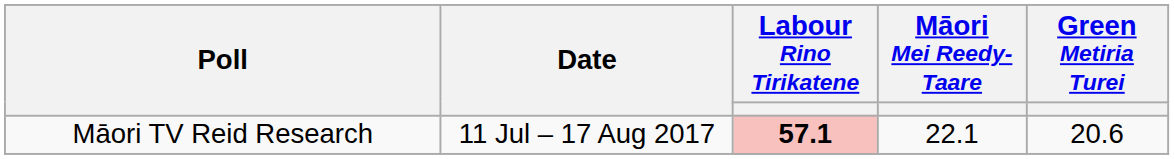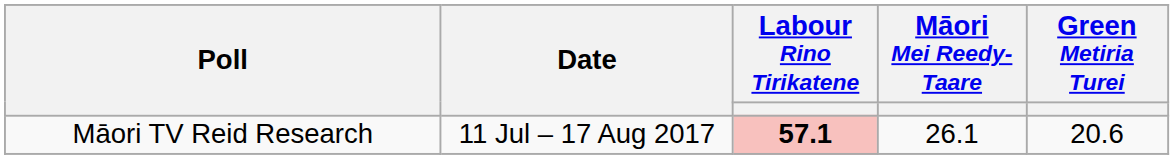(952, 135) 22.1 -> (952, 135) 26.1
